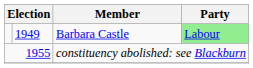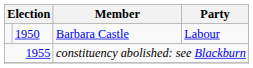(27, 33) 1949 -> (27, 33) 1950
(202, 33) lightgreen background -> (202, 33) no background
